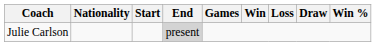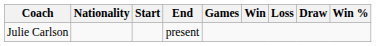(183, 32) lightgrey background -> (183, 32) no background
